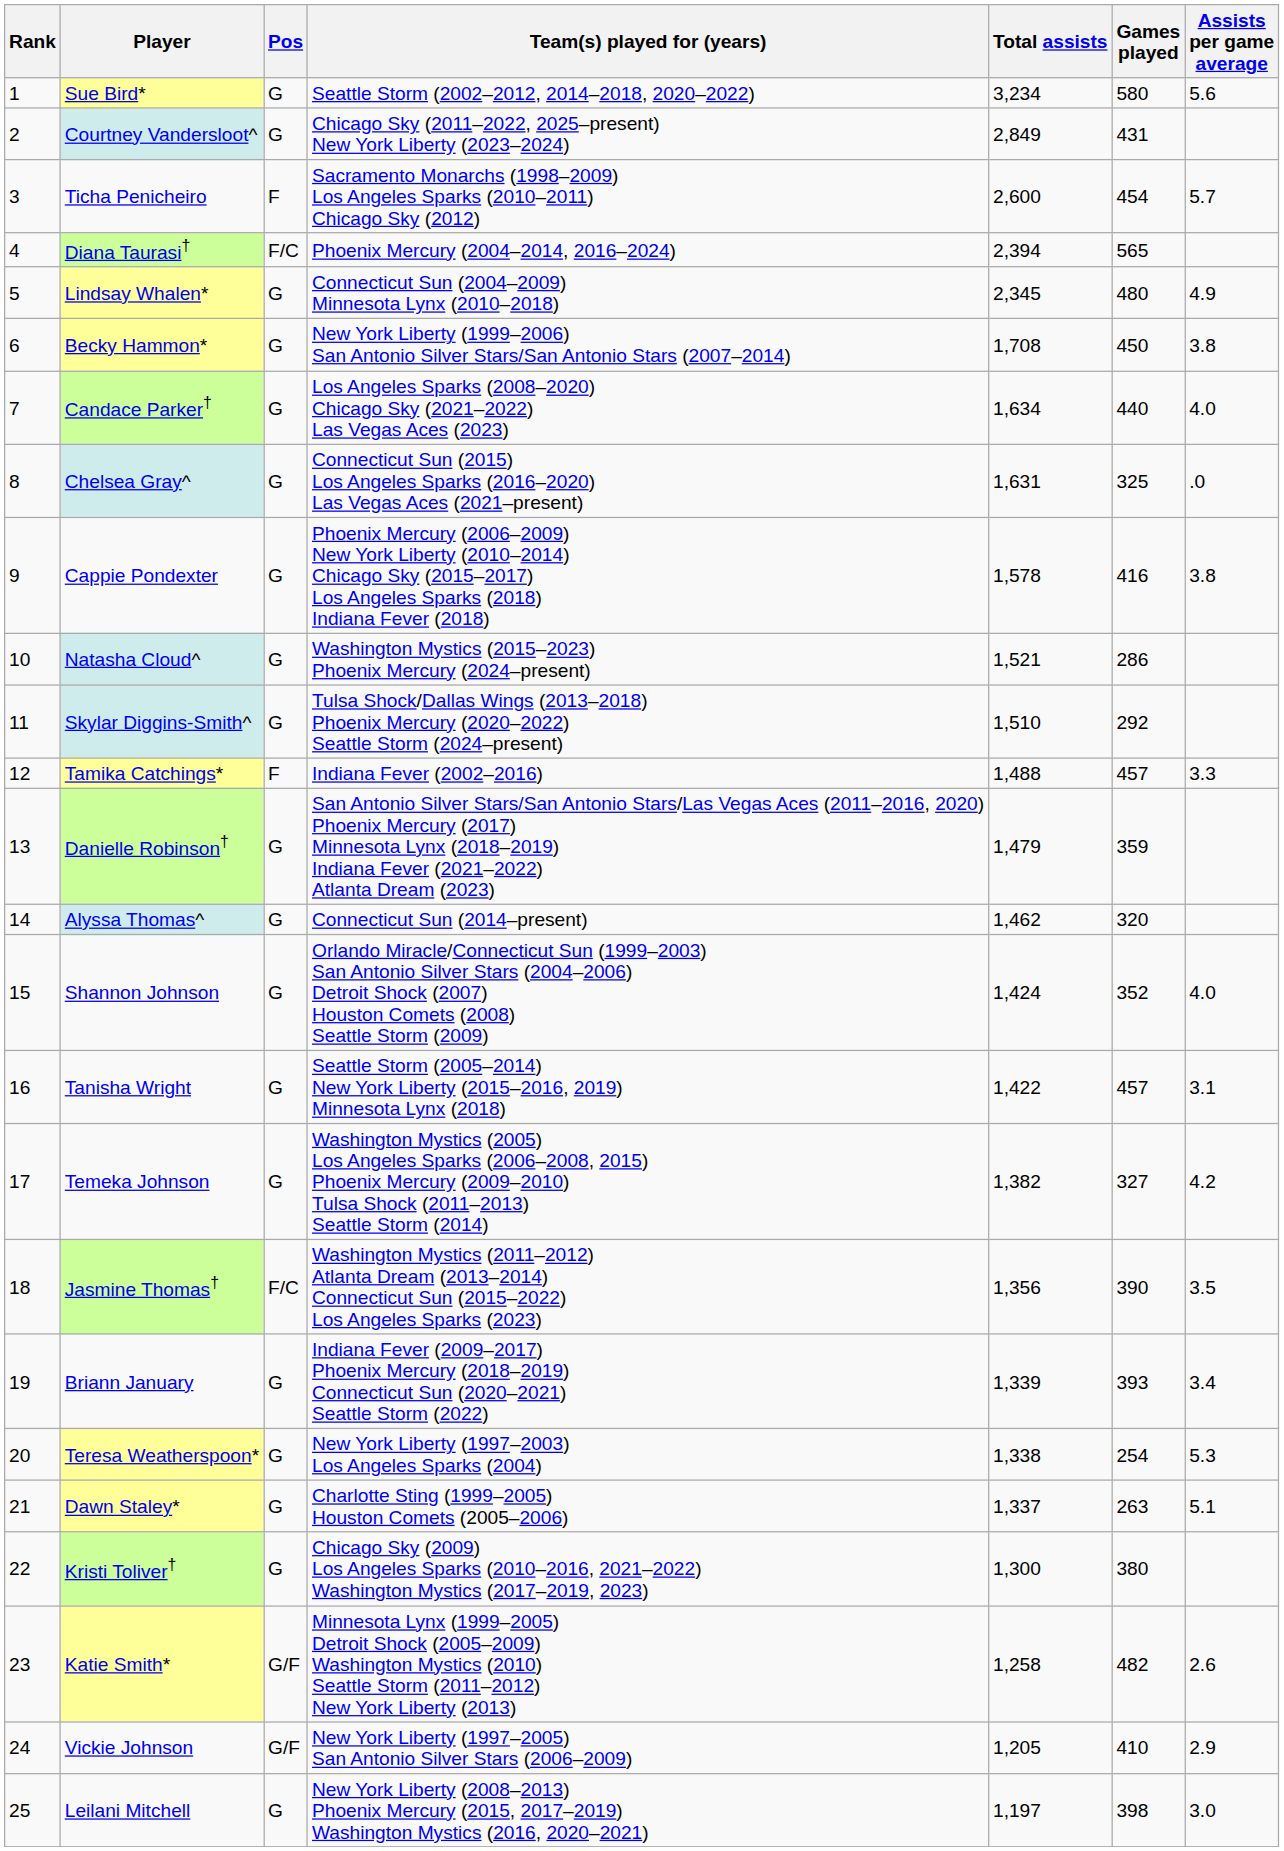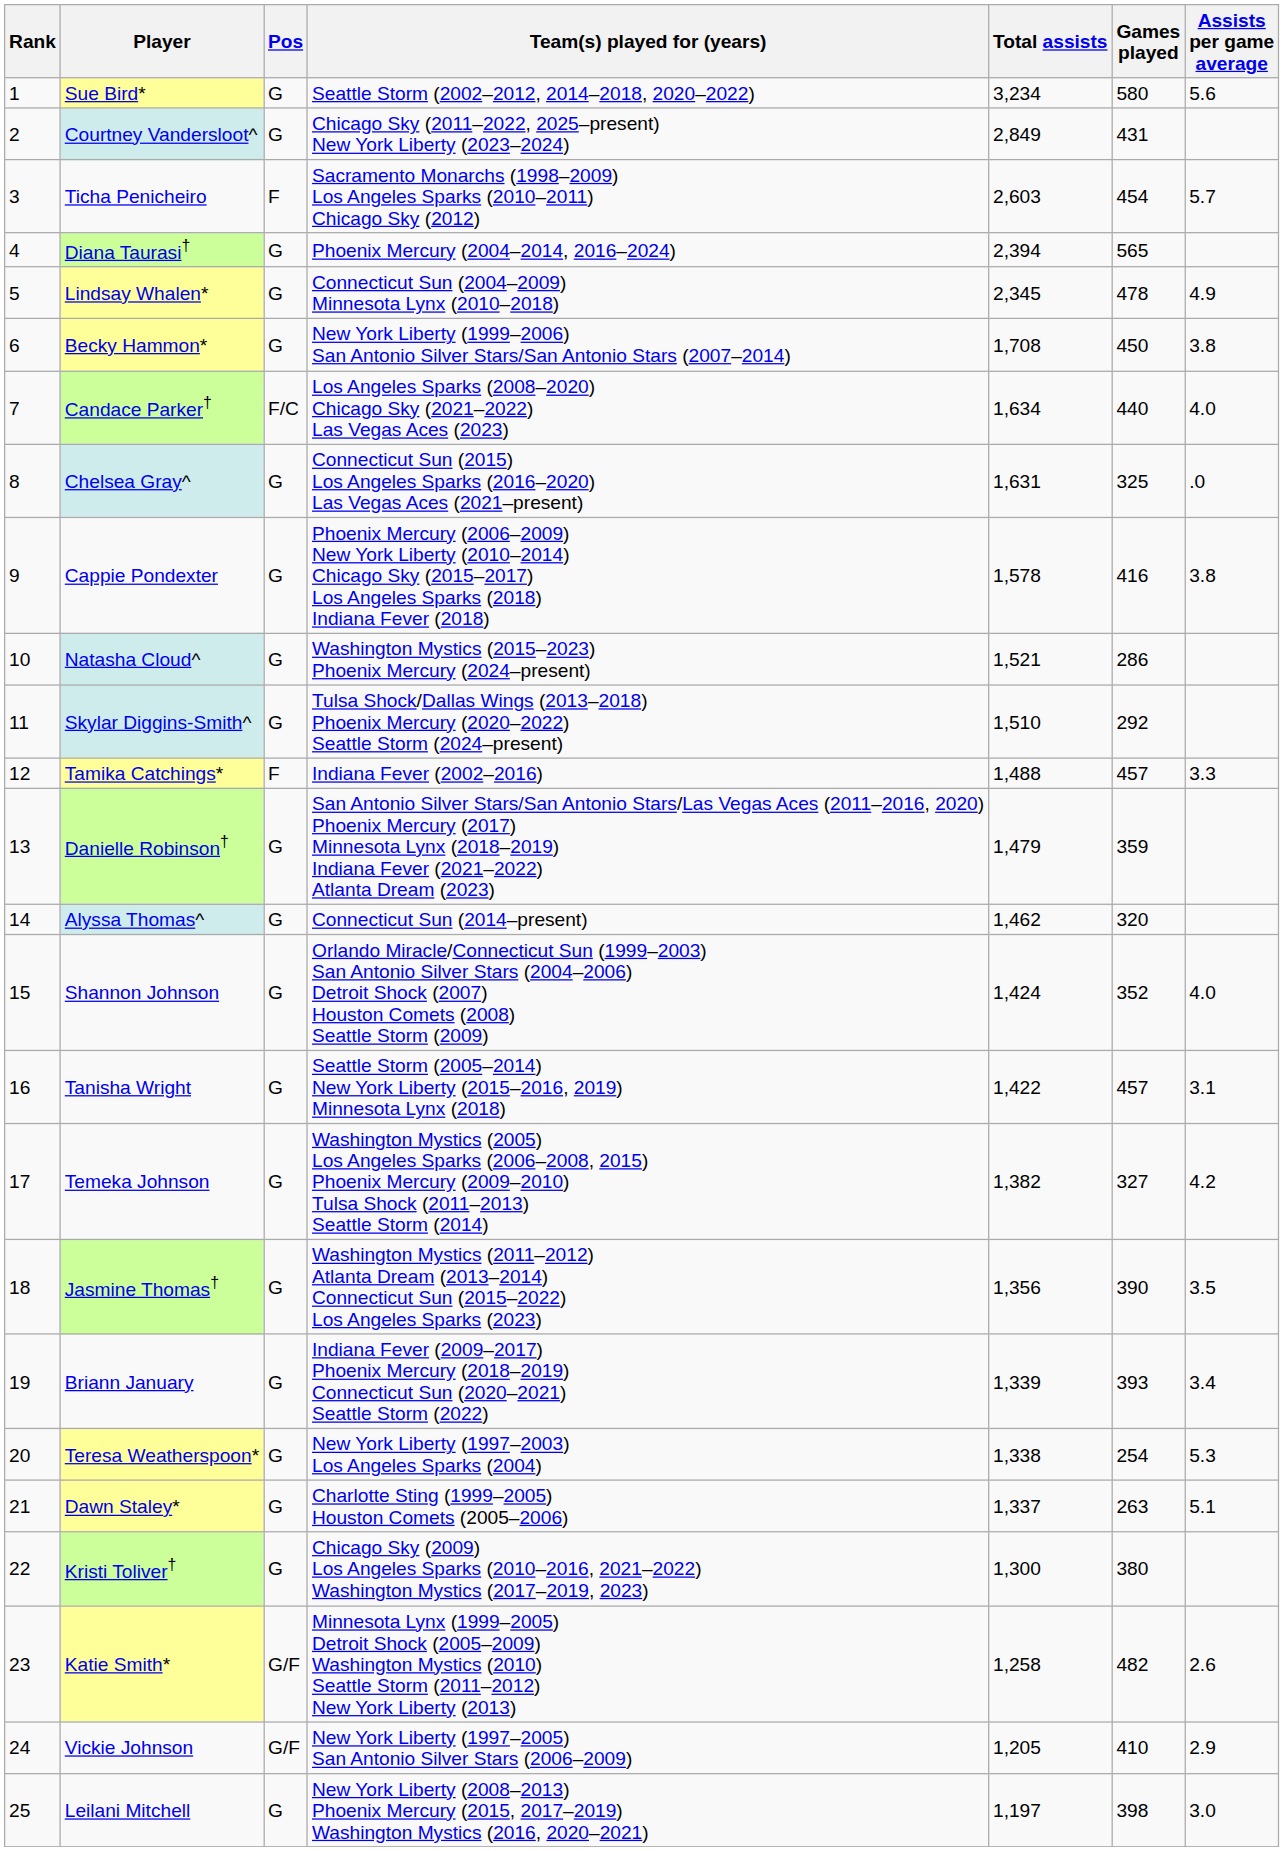(1017, 197) 2,600 -> (1017, 197) 2,603
(283, 250) F/C -> (275, 250) G
(1132, 293) 480 -> (1132, 293) 478
(275, 407) G -> (283, 407) F/C
(283, 1287) F/C -> (275, 1287) G
